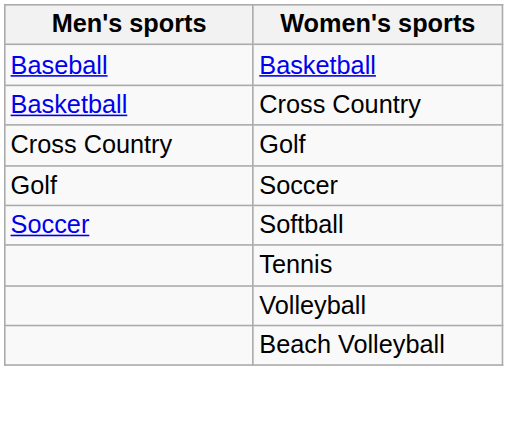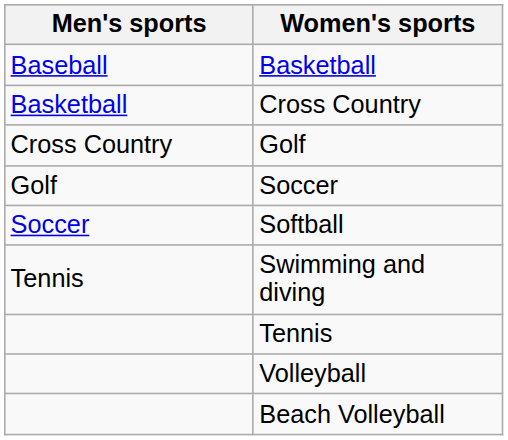+ row: (342, 279)
